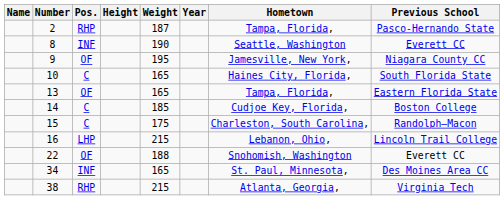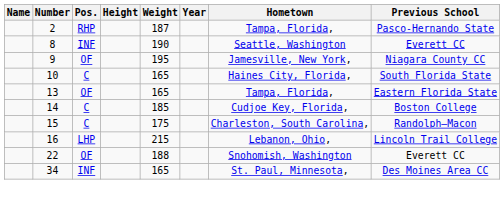- row: (52, 187)
